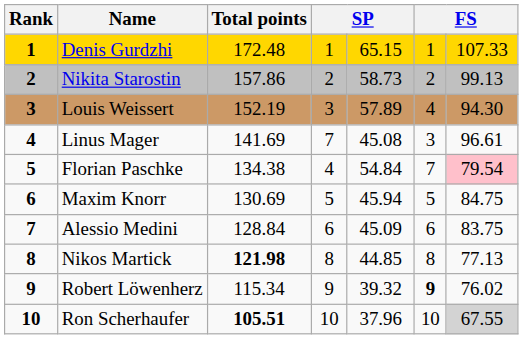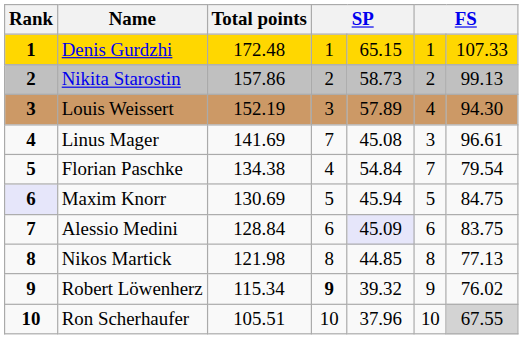(482, 169) pink background -> (482, 169) no background
(31, 199) no background -> (31, 199) lavender background
(381, 229) no background -> (381, 229) lavender background
(259, 259) bold -> (259, 259) normal
(329, 288) normal -> (329, 288) bold
(430, 288) bold -> (430, 288) normal
(259, 318) bold -> (259, 318) normal
